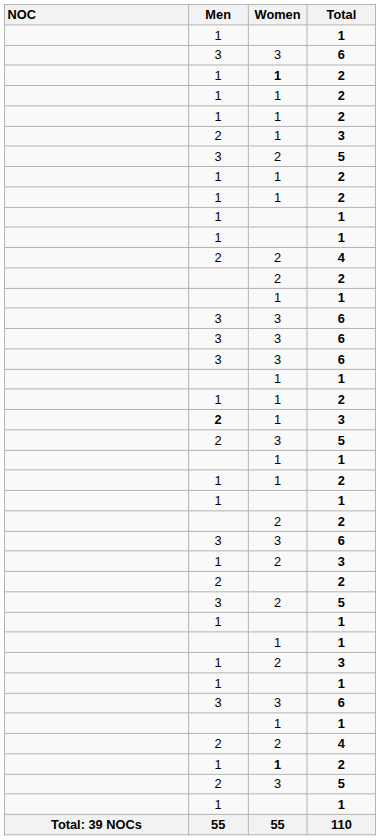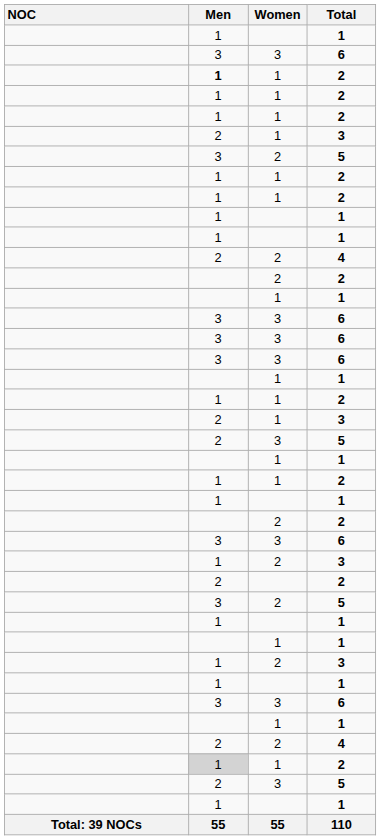(218, 76) normal -> (218, 76) bold
(278, 76) bold -> (278, 76) normal
(218, 420) bold -> (218, 420) normal
(218, 764) no background -> (218, 764) lightgrey background
(278, 764) bold -> (278, 764) normal
